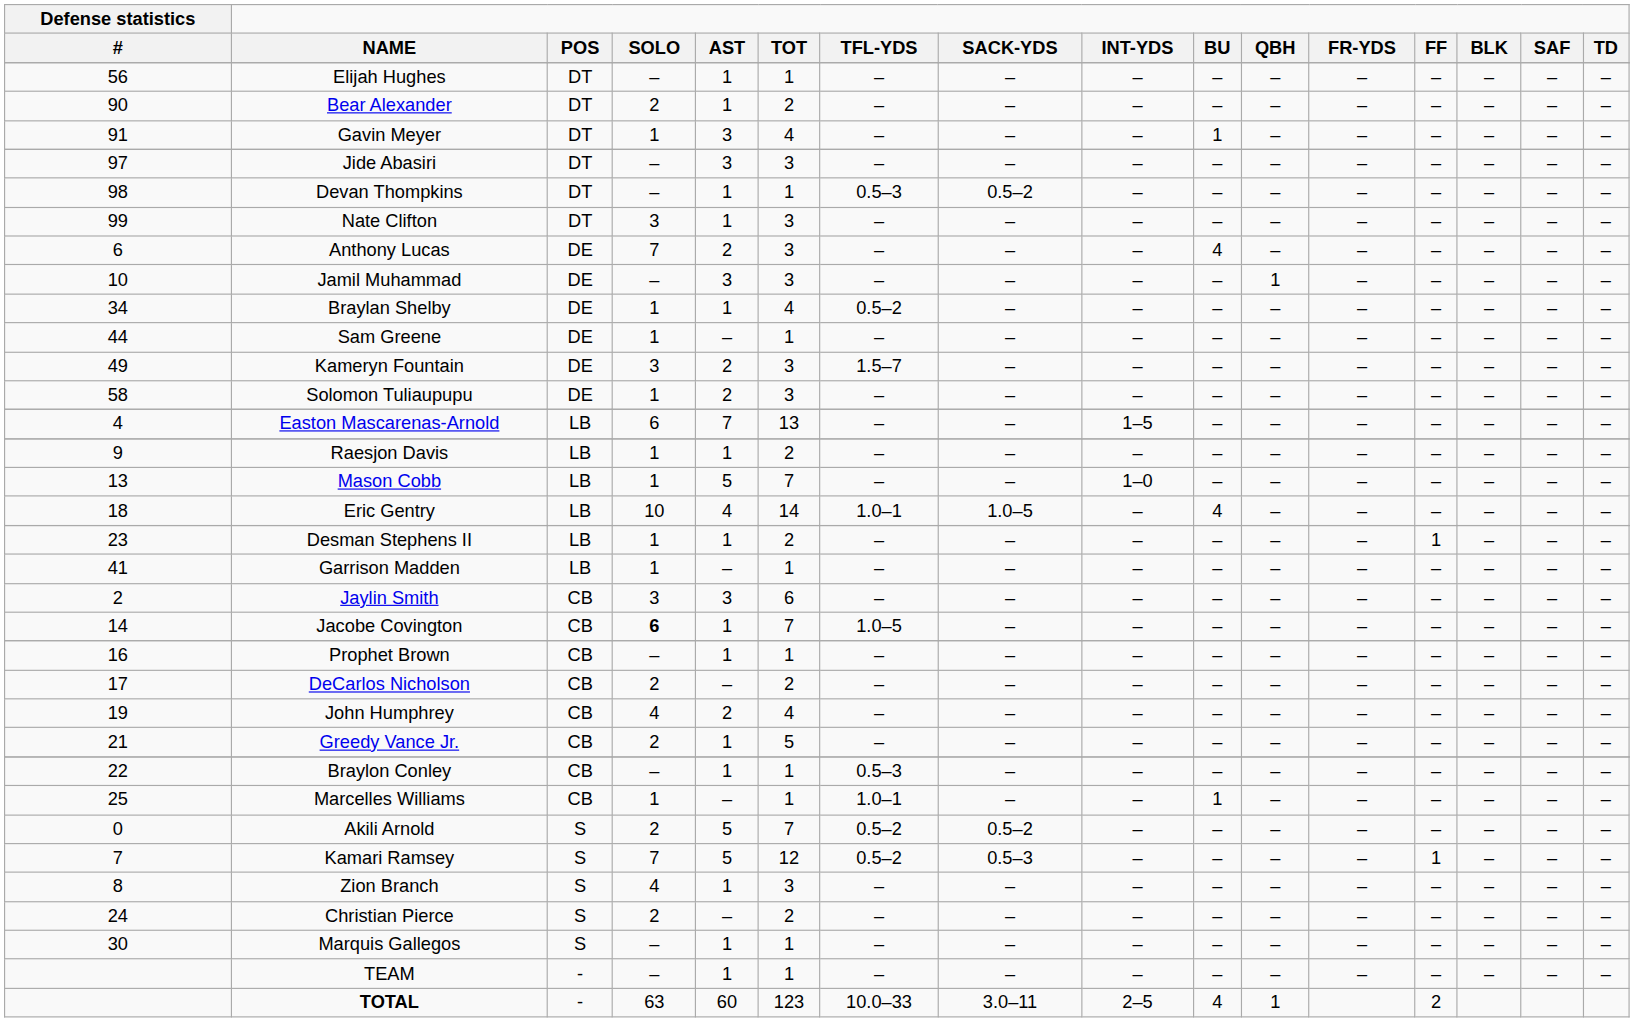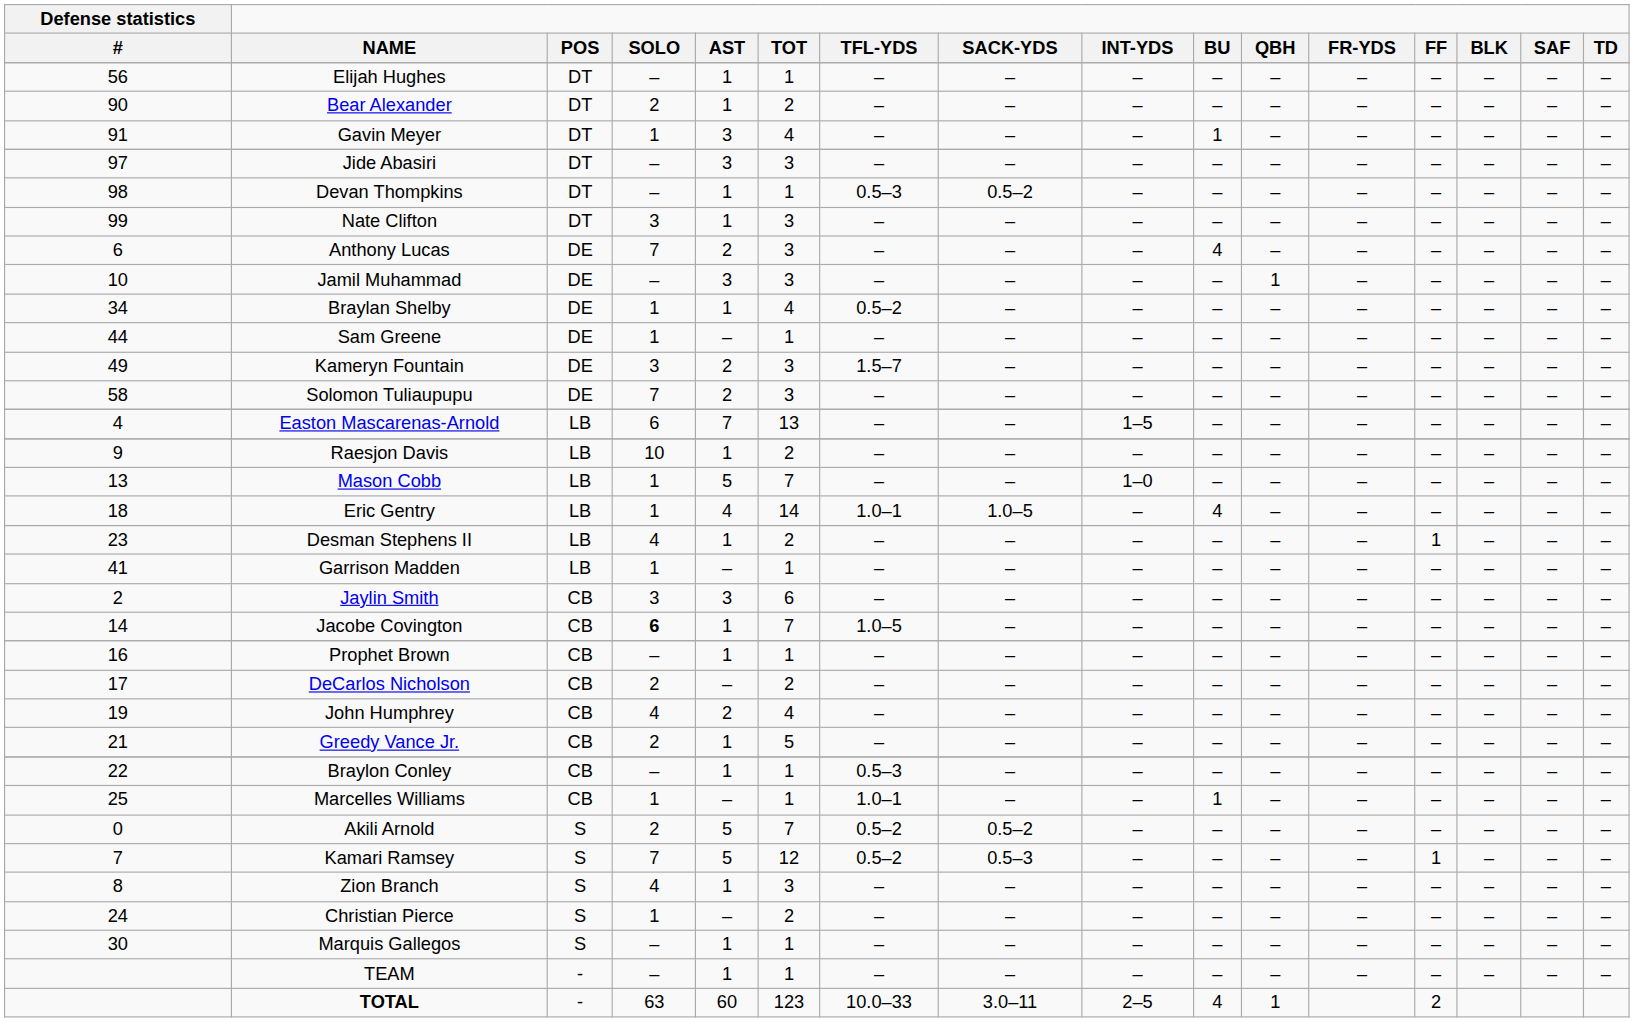(654, 395) 1 -> (654, 395) 7
(654, 452) 1 -> (654, 452) 10
(654, 510) 10 -> (654, 510) 1
(654, 539) 1 -> (654, 539) 4
(654, 915) 2 -> (654, 915) 1
